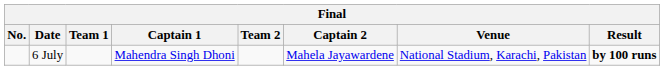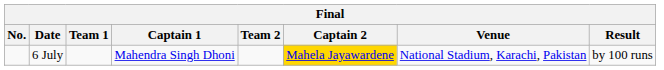(340, 55) no background -> (340, 55) gold background
(624, 55) bold -> (623, 55) normal
